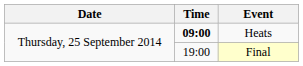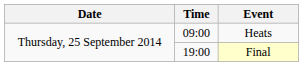(196, 33) bold -> (196, 33) normal
